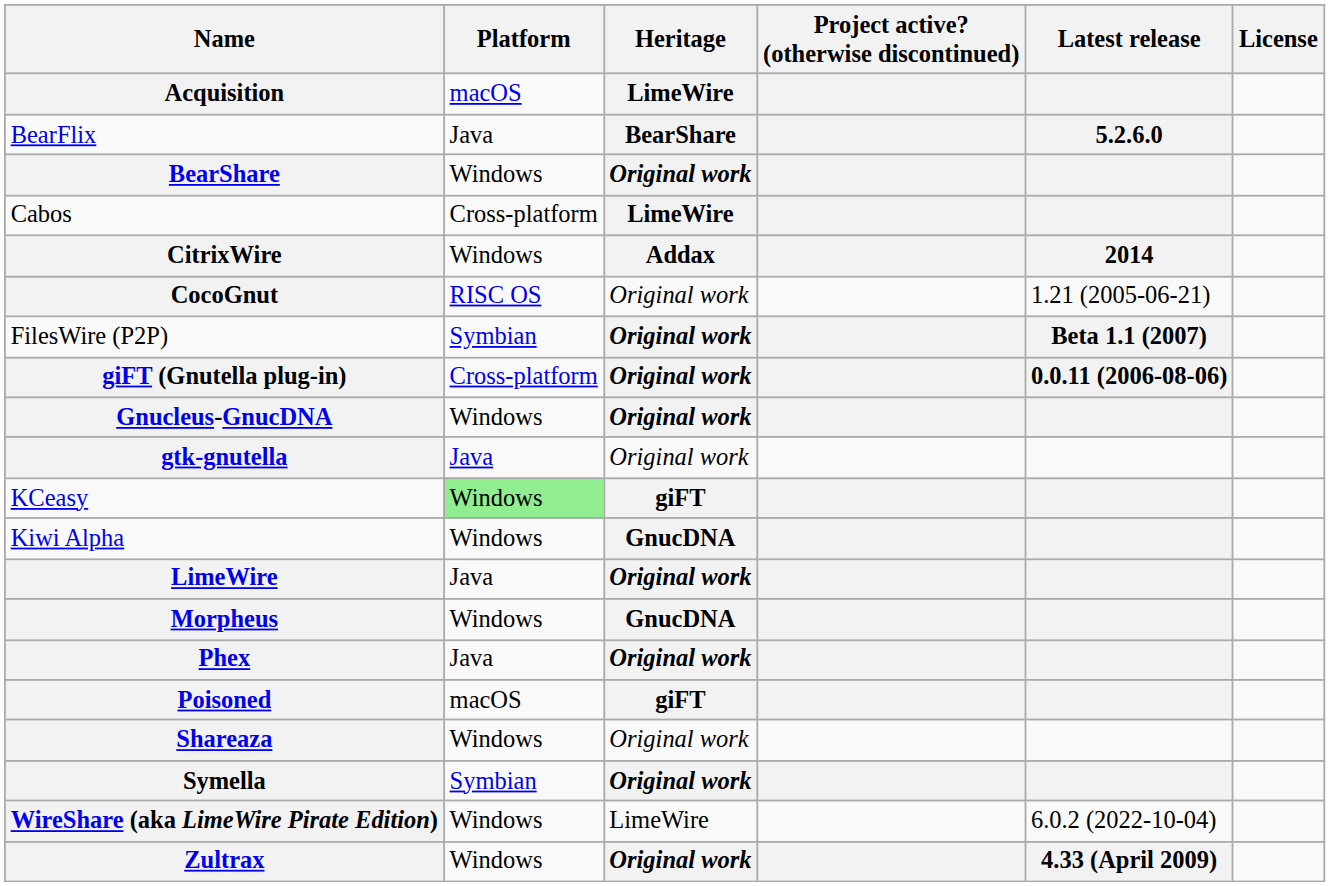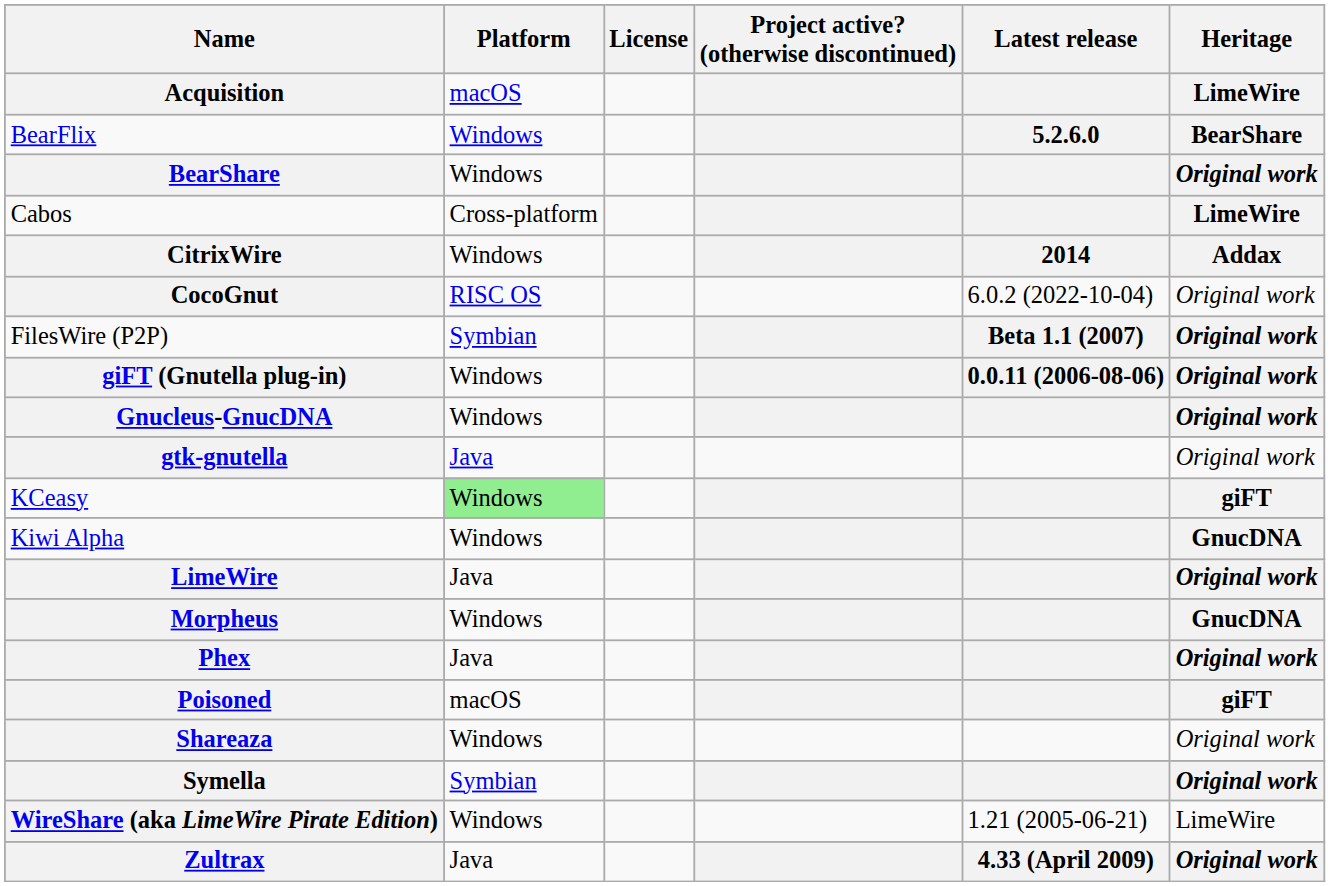columns swapped: (1278, 38) <-> (680, 38)
(471, 133) Java -> (496, 133) Windows
(1121, 295) 1.21 (2005-06-21) -> (1060, 295) 6.0.2 (2022-10-04)
(524, 376) Cross-platform -> (496, 376) Windows
(1124, 820) 6.0.2 (2022-10-04) -> (1057, 820) 1.21 (2005-06-21)
(496, 860) Windows -> (471, 860) Java
